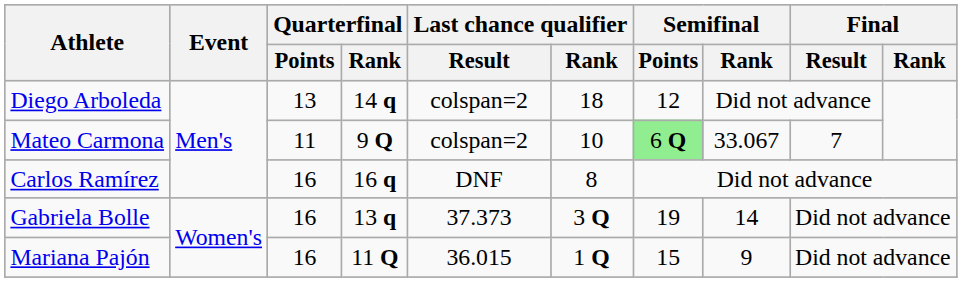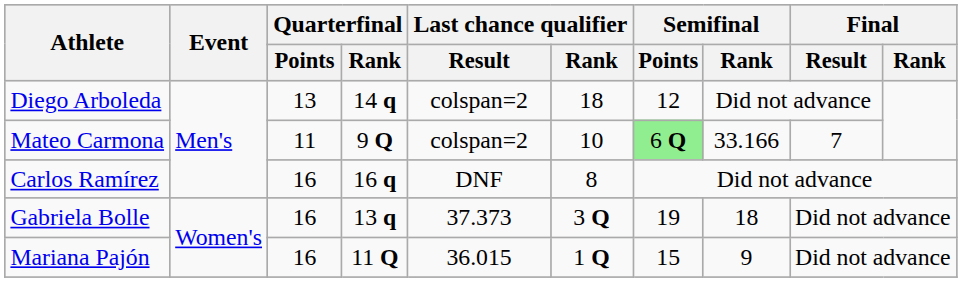(746, 139) 33.067 -> (746, 139) 33.166
(746, 218) 14 -> (746, 218) 18
